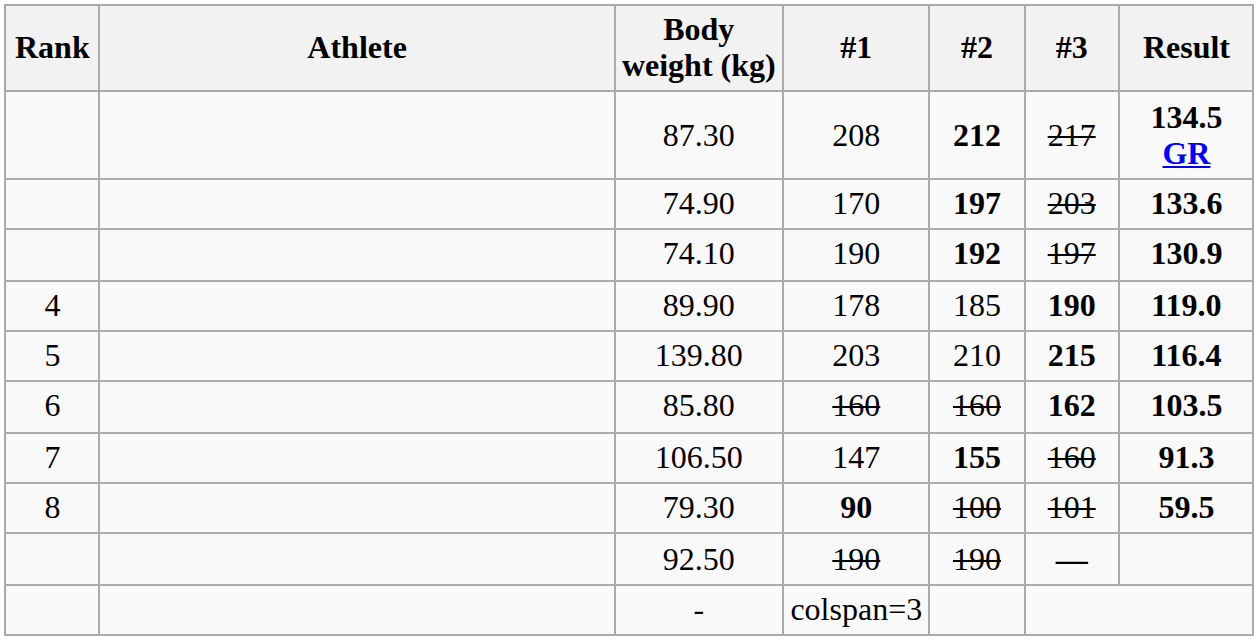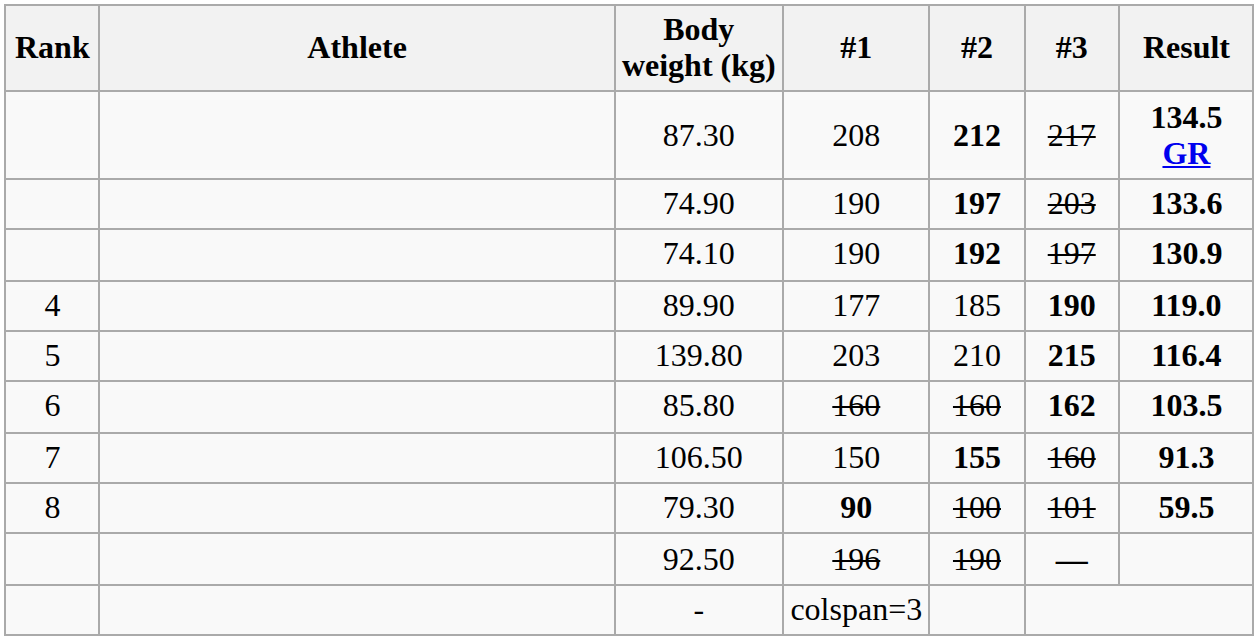(856, 203) 170 -> (856, 203) 190
(856, 304) 178 -> (856, 304) 177
(856, 457) 147 -> (856, 457) 150
(856, 558) 190 -> (856, 558) 196
